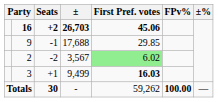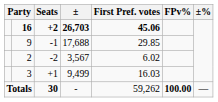(151, 58) lightgreen background -> (151, 58) no background
(149, 74) bold -> (149, 74) normal
